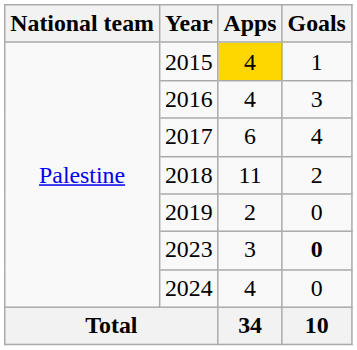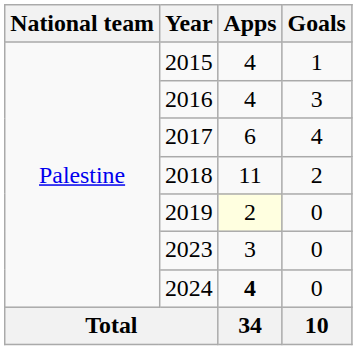(250, 61) gold background -> (250, 61) no background
(250, 212) no background -> (250, 212) lightyellow background
(317, 250) bold -> (317, 250) normal
(250, 288) normal -> (250, 288) bold
